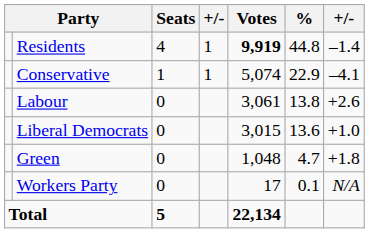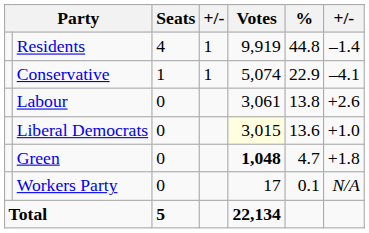(261, 46) bold -> (261, 46) normal
(261, 130) no background -> (261, 130) lightyellow background
(261, 158) normal -> (261, 158) bold
